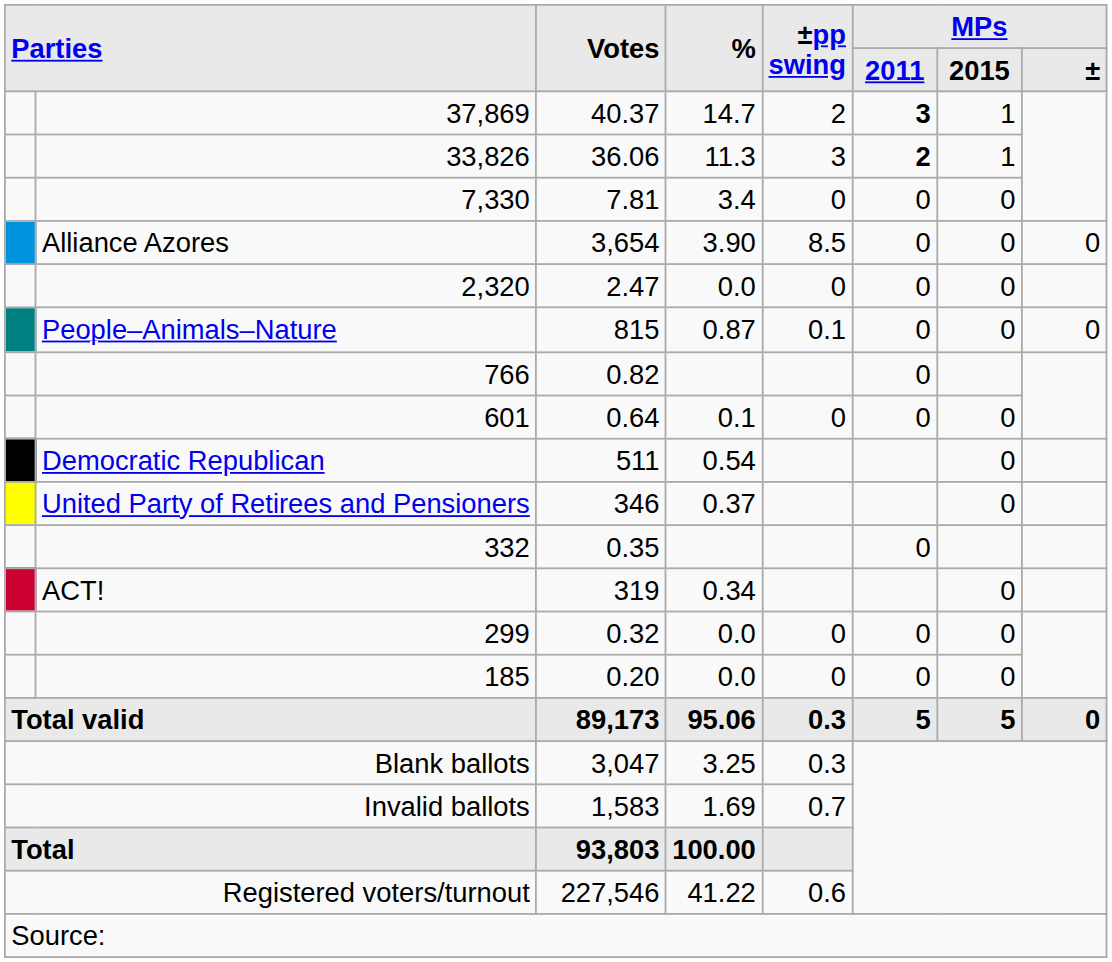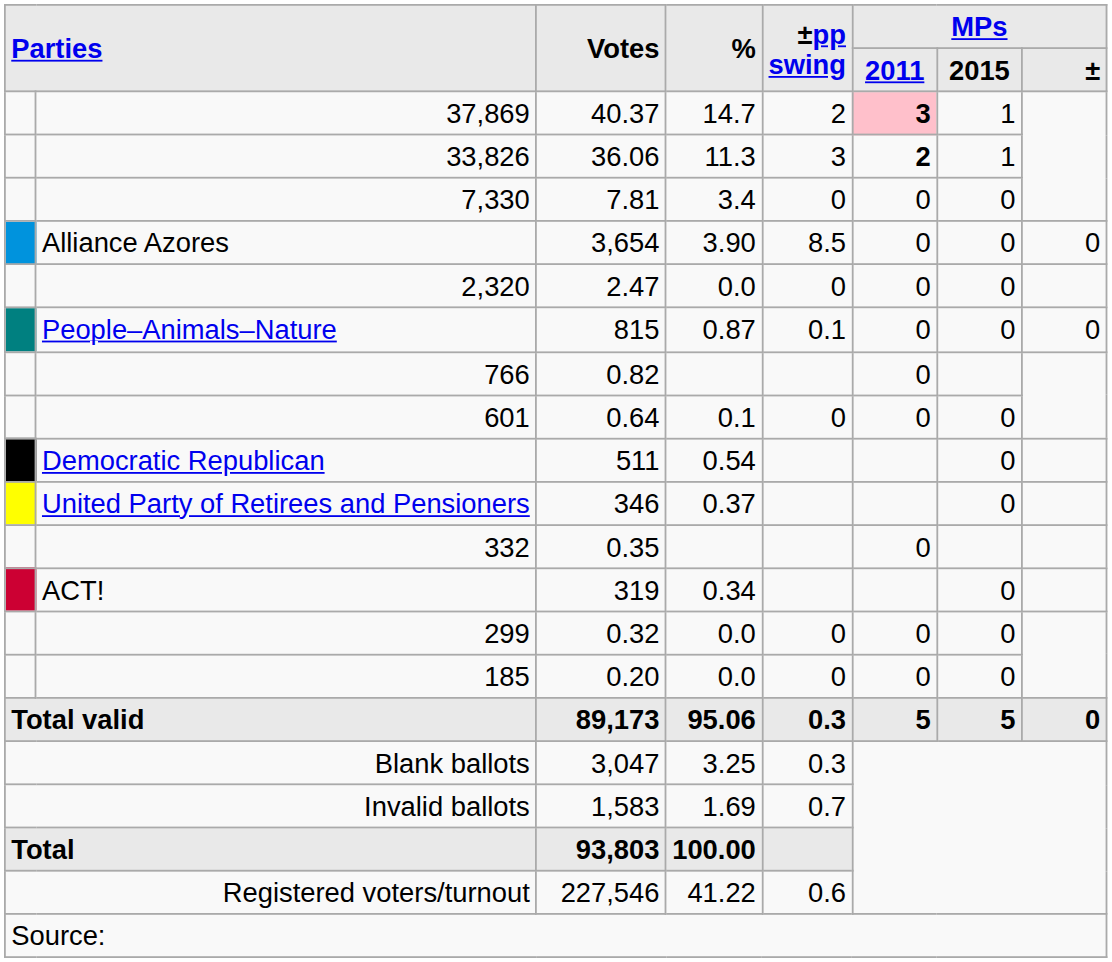(923, 113) no background -> (923, 113) pink background
